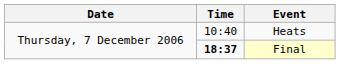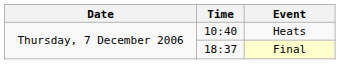(221, 49) bold -> (221, 49) normal
